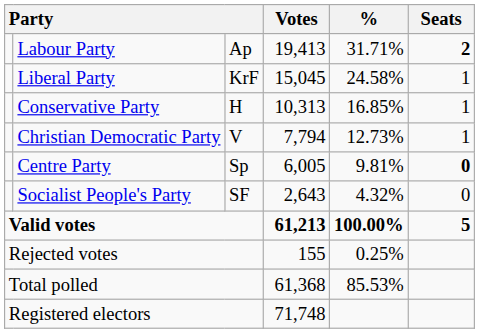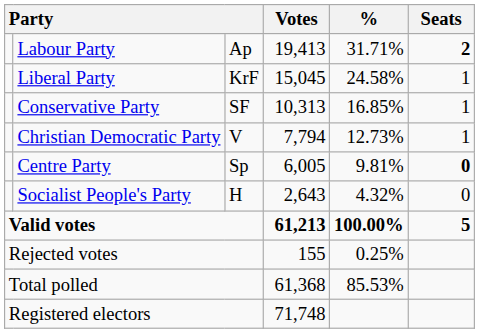(236, 107) H -> (239, 107) SF
(239, 195) SF -> (236, 195) H
